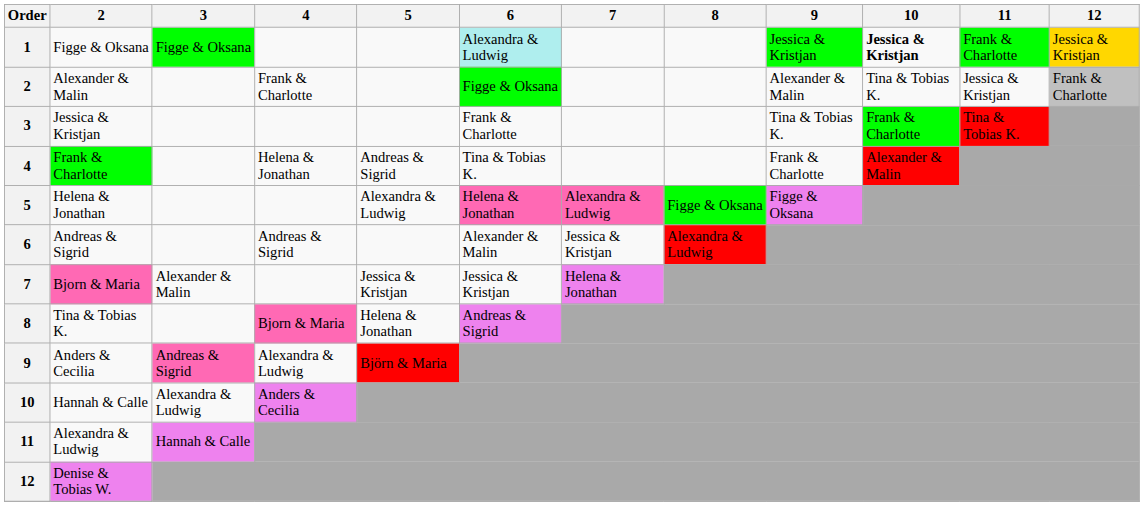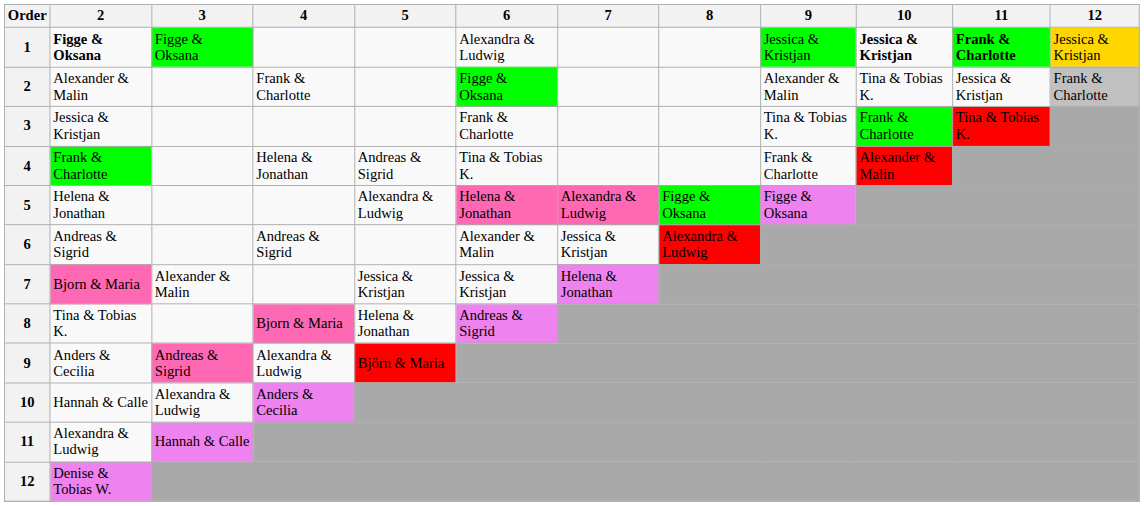(101, 47) normal -> (78, 47) bold
(500, 47) paleturquoise background -> (497, 47) no background
(990, 47) normal -> (986, 47) bold
